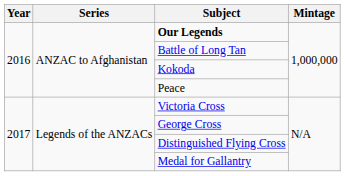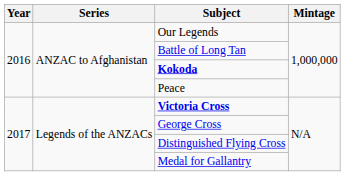(190, 32) bold -> (188, 32) normal
(176, 69) normal -> (177, 69) bold
(191, 106) normal -> (193, 106) bold
